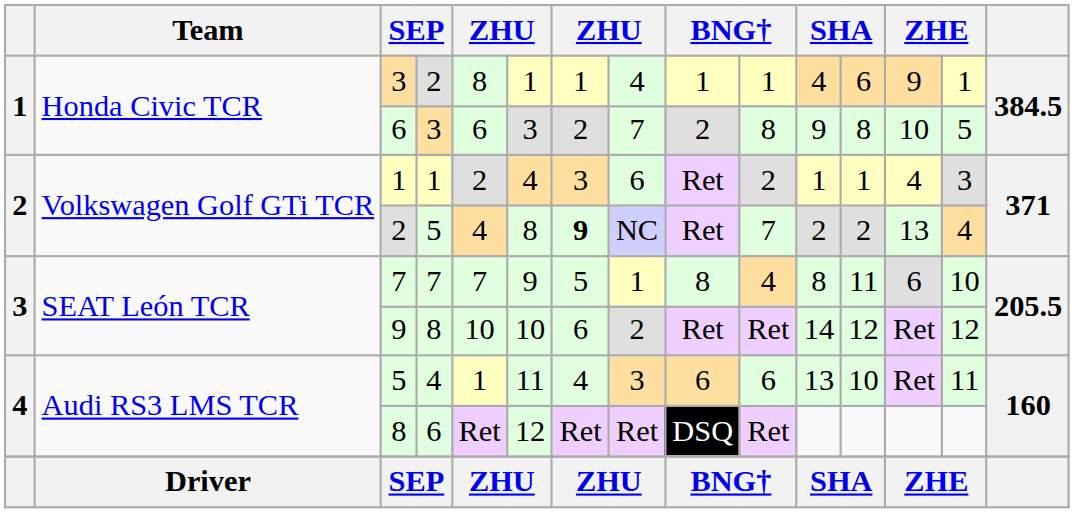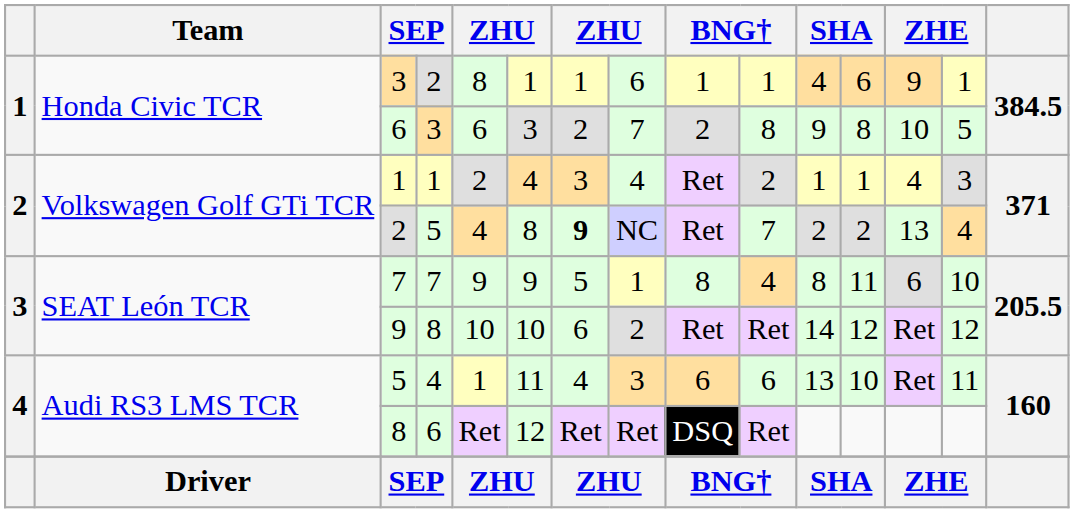(637, 80) 4 -> (637, 80) 6
(637, 180) 6 -> (637, 180) 4
(480, 280) 7 -> (480, 280) 9
